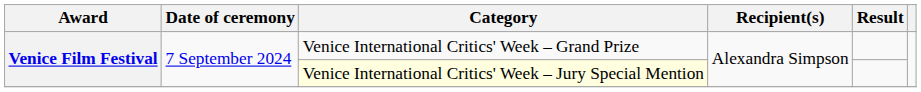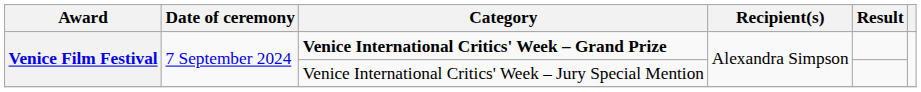(471, 45) normal -> (485, 45) bold
(503, 73) lightyellow background -> (503, 73) no background
